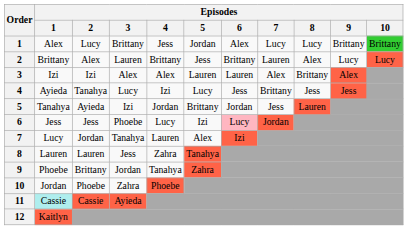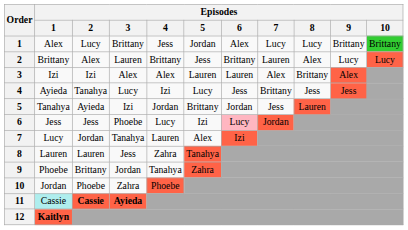(91, 201) normal -> (91, 201) bold
(128, 201) normal -> (128, 201) bold
(53, 216) normal -> (53, 216) bold
